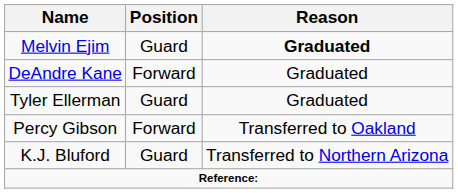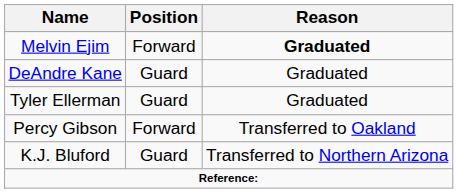(164, 45) Guard -> (164, 45) Forward
(164, 73) Forward -> (164, 73) Guard
